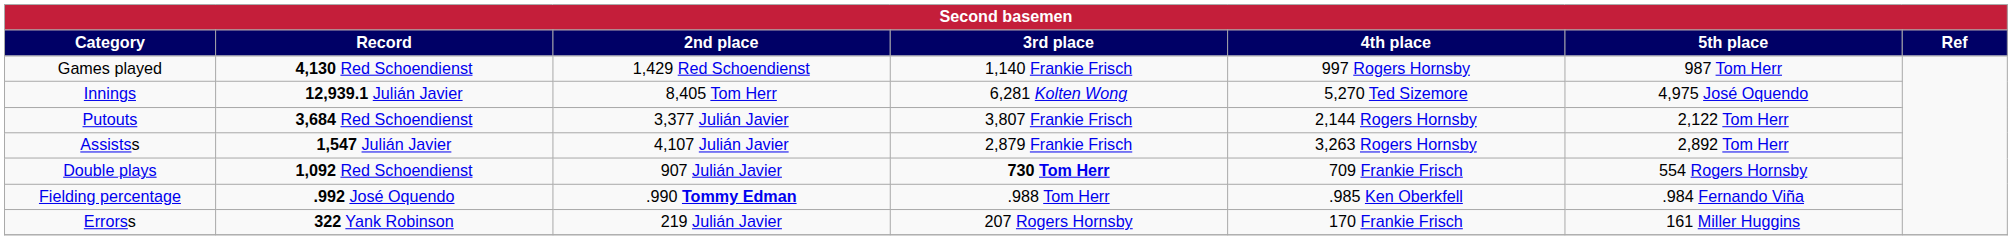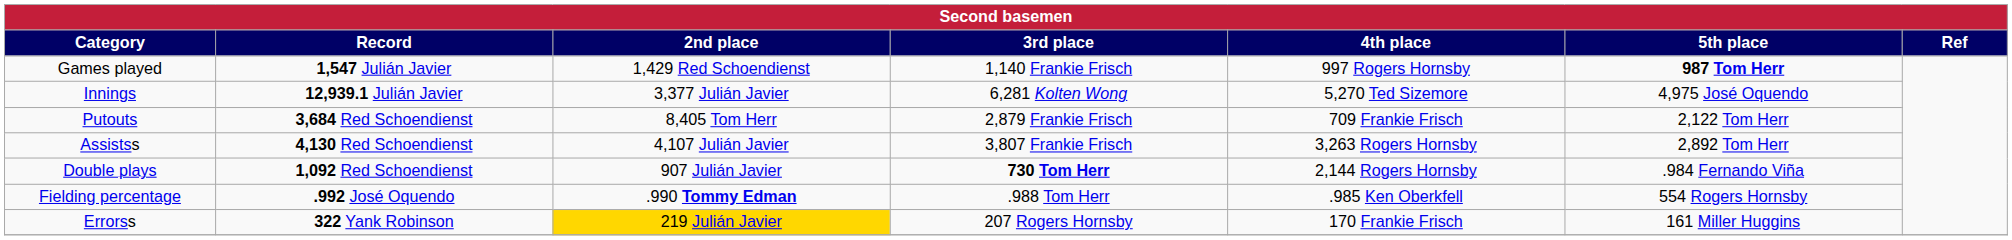(384, 68) 4,130 Red Schoendienst -> (384, 68) 1,547 Julián Javier
(1733, 68) normal -> (1733, 68) bold
(721, 94) 8,405 Tom Herr -> (721, 94) 3,377 Julián Javier
(721, 119) 3,377 Julián Javier -> (721, 119) 8,405 Tom Herr
(1059, 119) 3,807 Frankie Frisch -> (1059, 119) 2,879 Frankie Frisch
(1396, 119) 2,144 Rogers Hornsby -> (1396, 119) 709 Frankie Frisch
(384, 145) 1,547 Julián Javier -> (384, 145) 4,130 Red Schoendienst
(1059, 145) 2,879 Frankie Frisch -> (1059, 145) 3,807 Frankie Frisch
(1396, 171) 709 Frankie Frisch -> (1396, 171) 2,144 Rogers Hornsby
(1733, 171) 554 Rogers Hornsby -> (1733, 171) .984 Fernando Viña
(1733, 196) .984 Fernando Viña -> (1733, 196) 554 Rogers Hornsby
(721, 222) no background -> (721, 222) gold background
